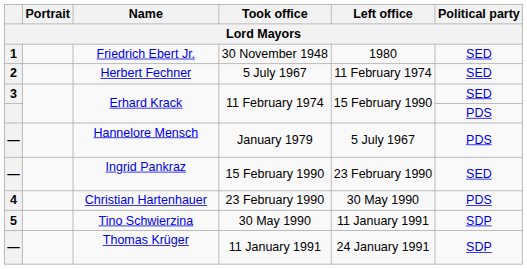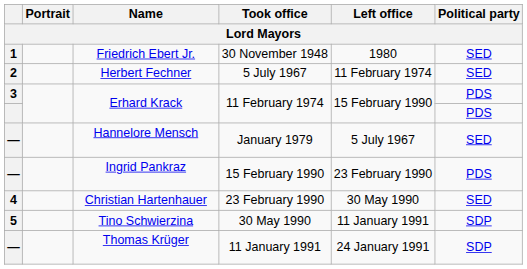(479, 93) SED -> (479, 93) PDS
(479, 140) PDS -> (479, 140) SED
(479, 174) SED -> (479, 174) PDS
(479, 200) PDS -> (479, 200) SED
